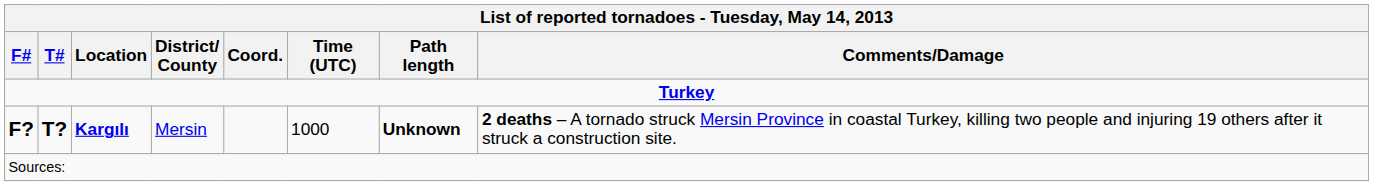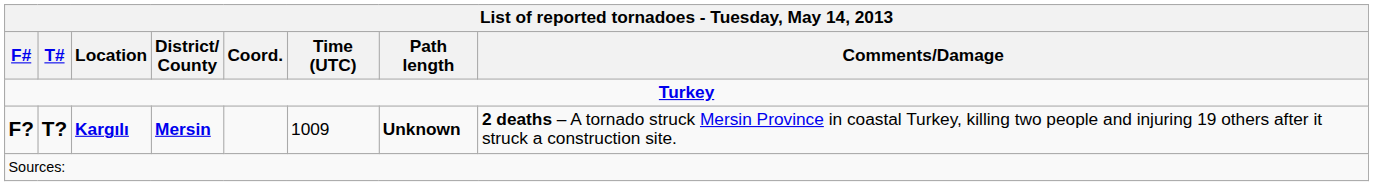(181, 129) normal -> (183, 129) bold
(310, 129) 1000 -> (310, 129) 1009
